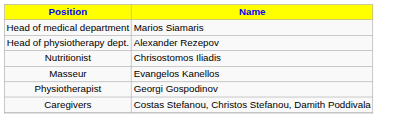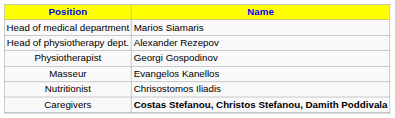rows swapped: (68, 89) <-> (68, 58)
(252, 105) normal -> (261, 105) bold
